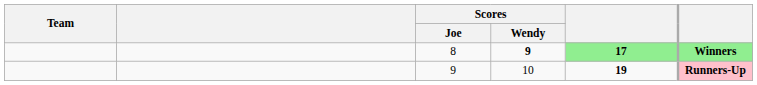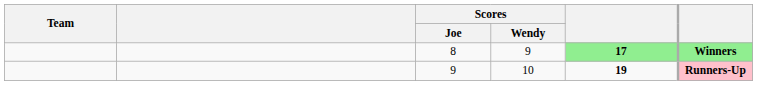(528, 52) bold -> (528, 52) normal
